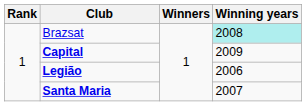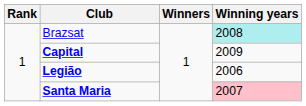(229, 91) no background -> (229, 91) pink background
